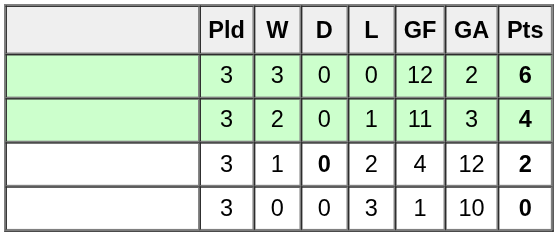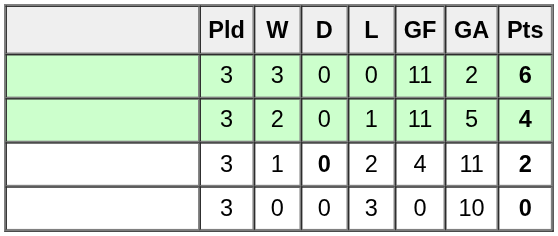(420, 75) 12 -> (420, 75) 11
(472, 119) 3 -> (472, 119) 5
(472, 163) 12 -> (472, 163) 11
(420, 208) 1 -> (420, 208) 0
